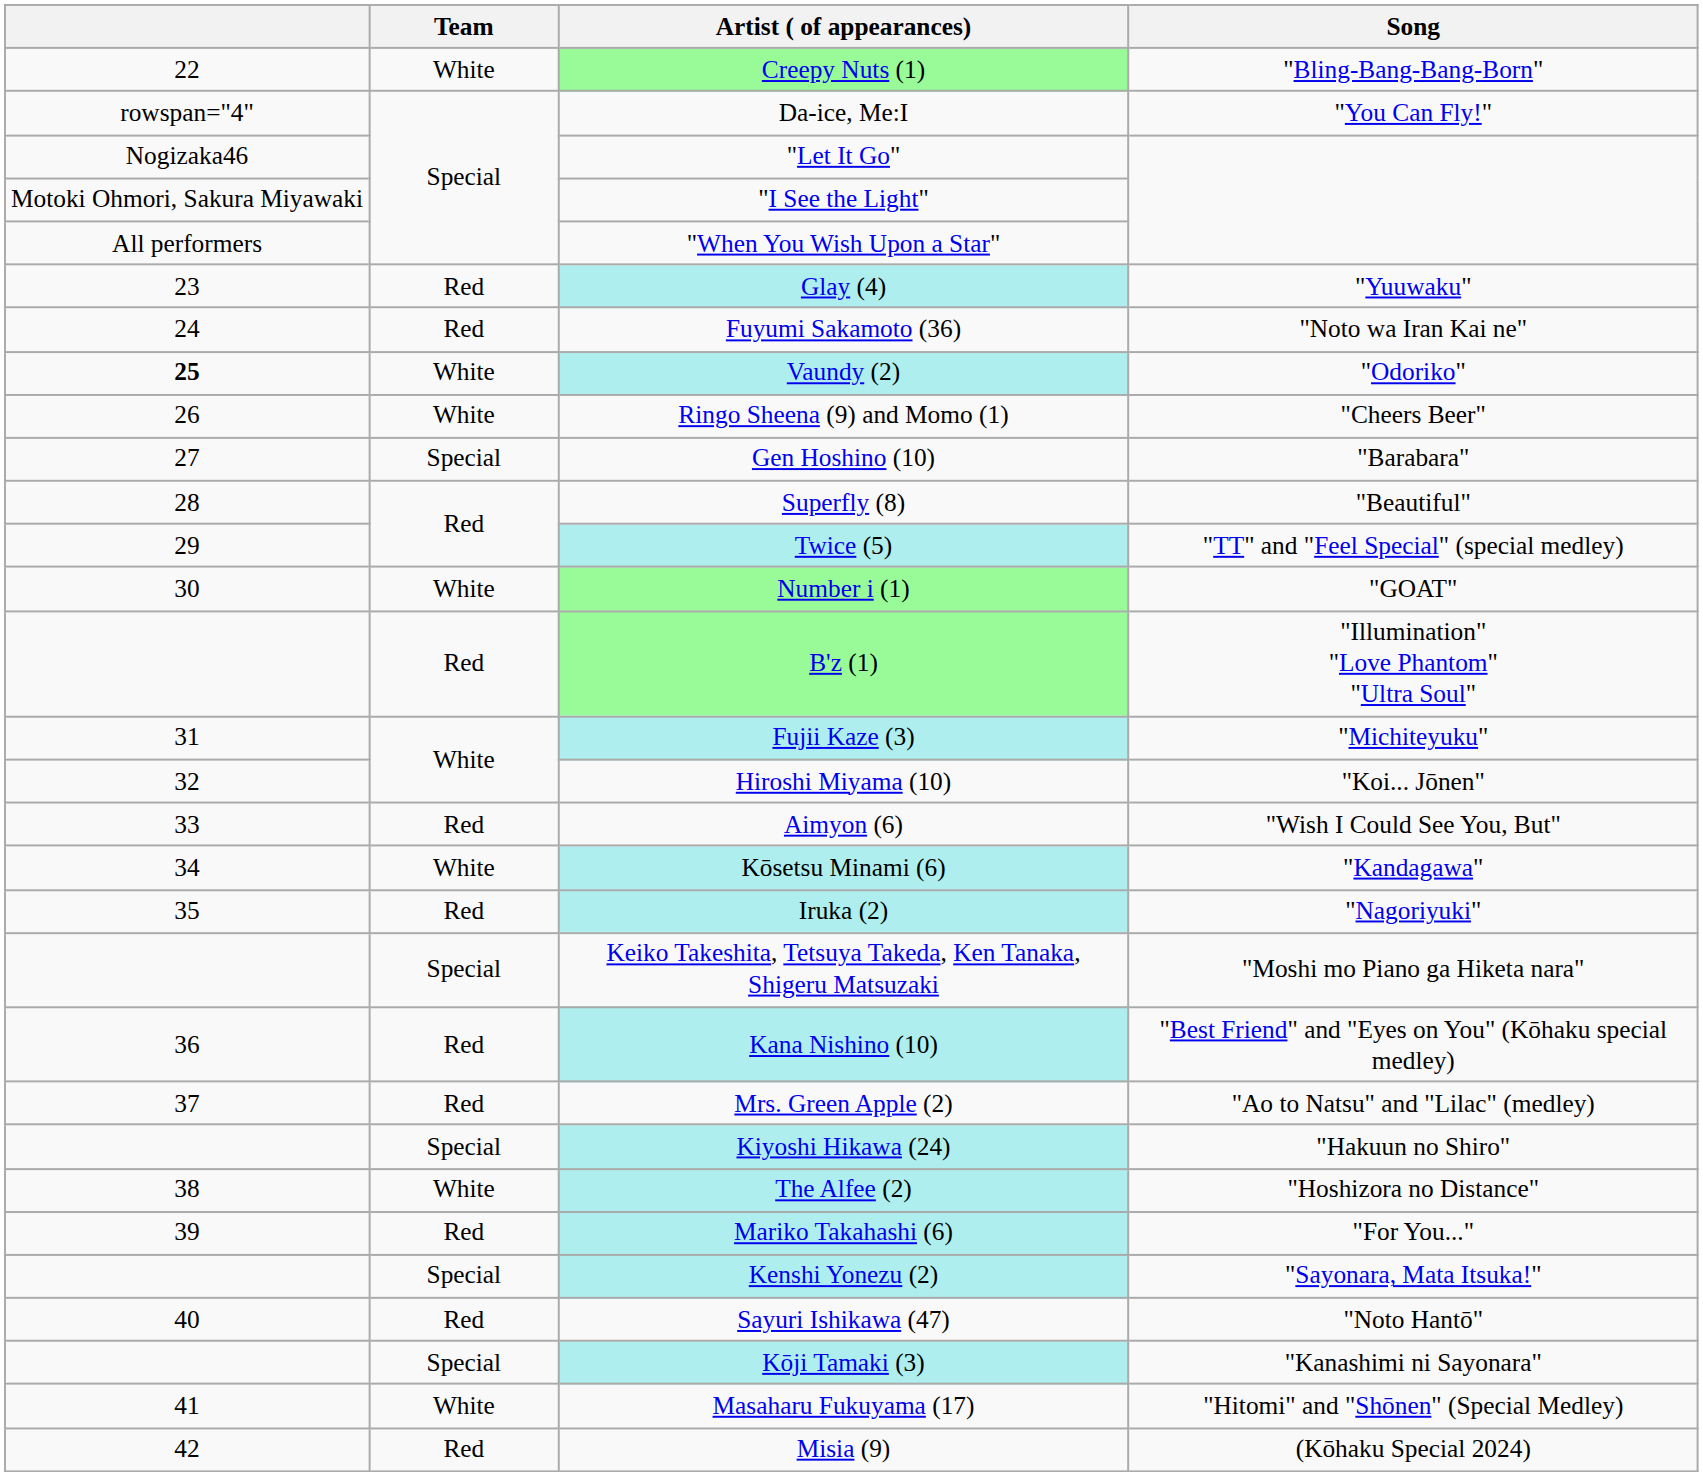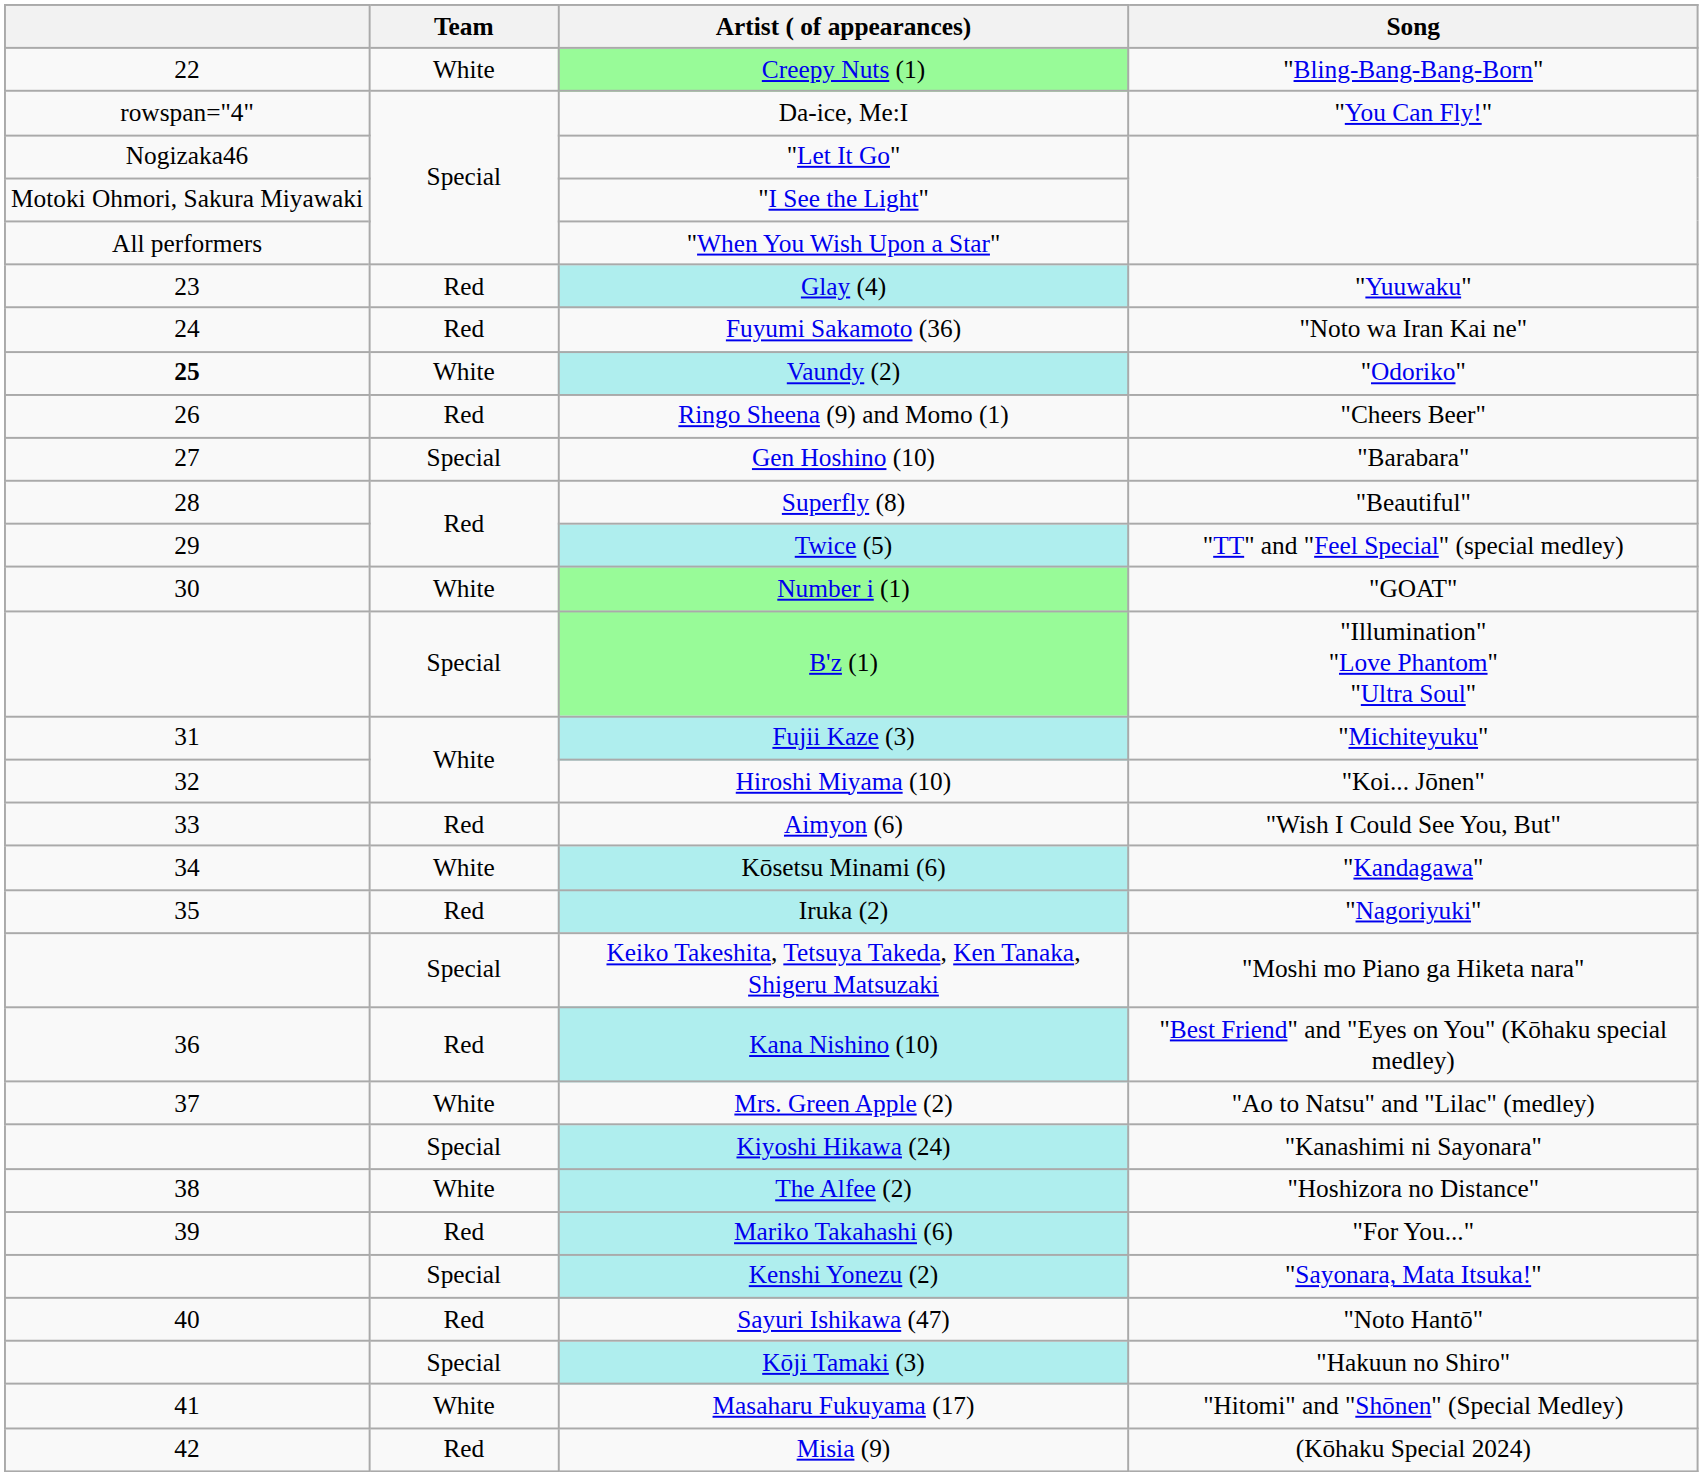(464, 415) White -> (464, 415) Red
(464, 663) Red -> (464, 663) Special
(464, 1102) Red -> (464, 1102) White
(1413, 1146) "Hakuun no Shiro" -> (1413, 1146) "Kanashimi ni Sayonara"
(1413, 1362) "Kanashimi ni Sayonara" -> (1413, 1362) "Hakuun no Shiro"
